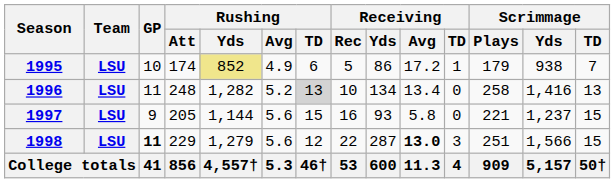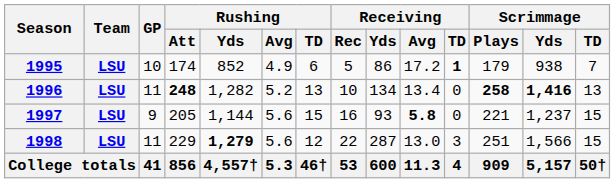(231, 67) khaki background -> (231, 67) no background
(457, 67) normal -> (457, 67) bold
(182, 91) normal -> (182, 91) bold
(314, 91) lightgrey background -> (314, 91) no background
(496, 91) normal -> (496, 91) bold
(549, 91) normal -> (549, 91) bold
(422, 116) normal -> (422, 116) bold
(152, 141) bold -> (152, 141) normal
(231, 141) normal -> (231, 141) bold
(422, 141) bold -> (422, 141) normal
